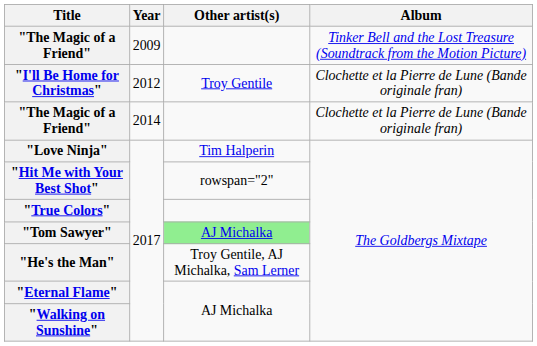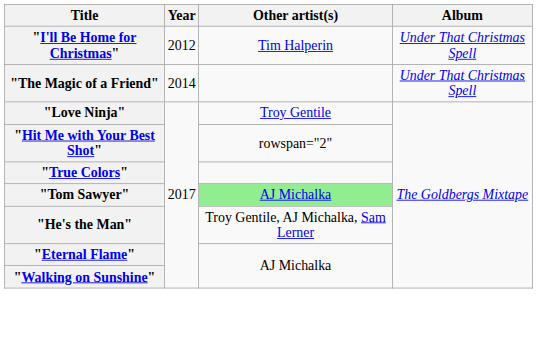- row: (67, 45)
(237, 83) Troy Gentile -> (296, 45) Tim Halperin
(421, 83) Clochette et la Pierre de Lune (Bande originale fran) -> (462, 45) Under That Christmas Spell
(421, 120) Clochette et la Pierre de Lune (Bande originale fran) -> (462, 83) Under That Christmas Spell
(237, 150) Tim Halperin -> (296, 113) Troy Gentile
